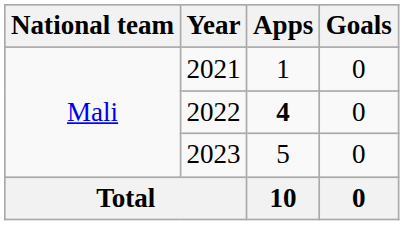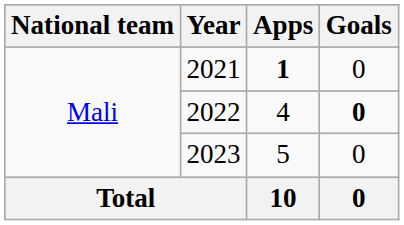(283, 68) normal -> (283, 68) bold
(283, 111) bold -> (283, 111) normal
(359, 111) normal -> (359, 111) bold
